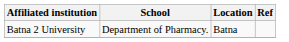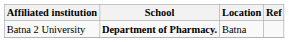(155, 29) normal -> (160, 29) bold
